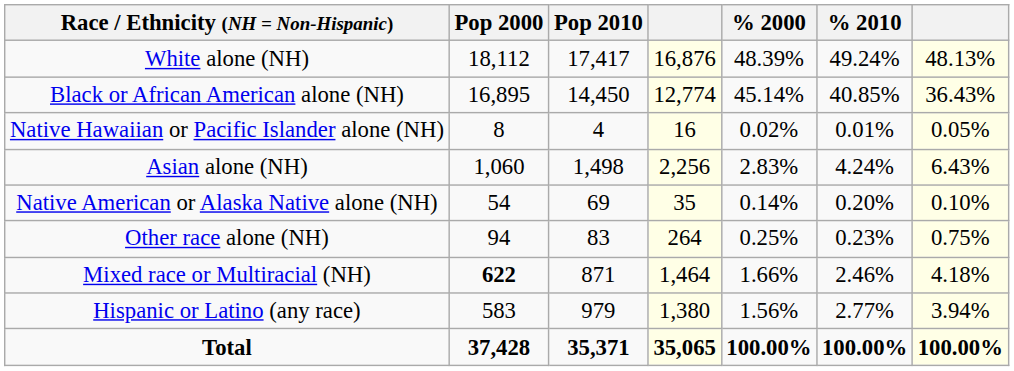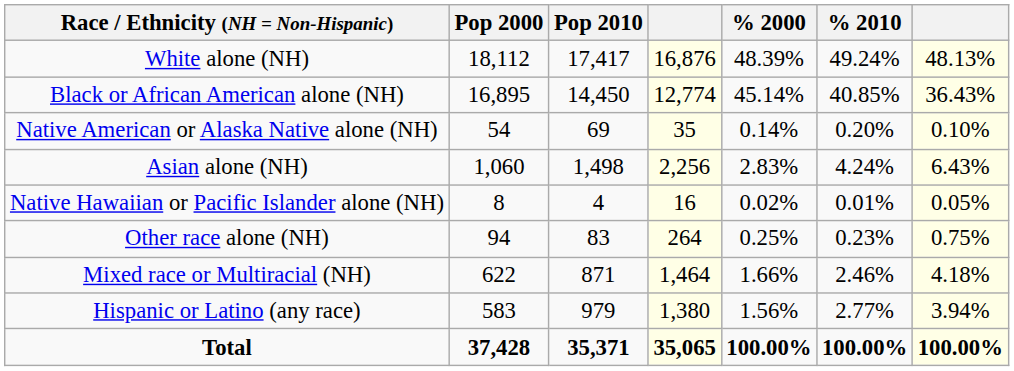rows swapped: (227, 202) <-> (227, 130)
(499, 274) bold -> (499, 274) normal
